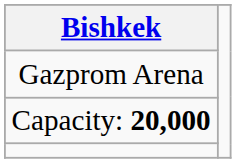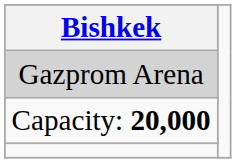(111, 73) no background -> (111, 73) lightgrey background
